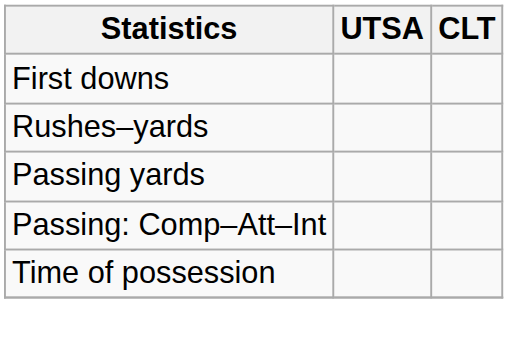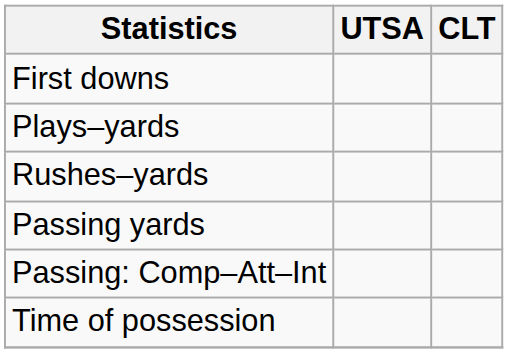+ row: (96, 127)
